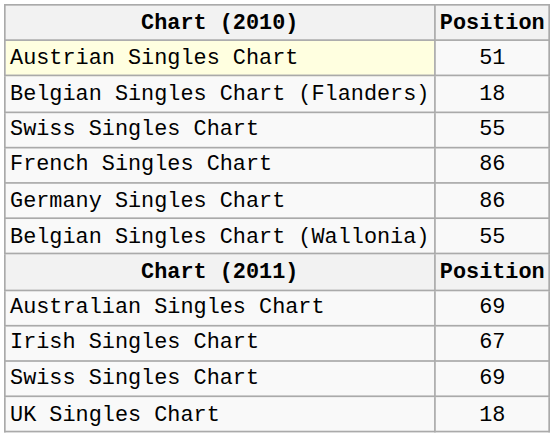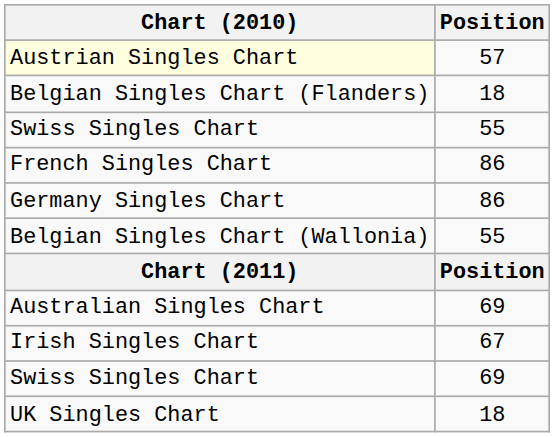(492, 58) 51 -> (492, 58) 57
